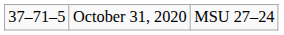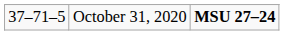(234, 17) normal -> (235, 17) bold
